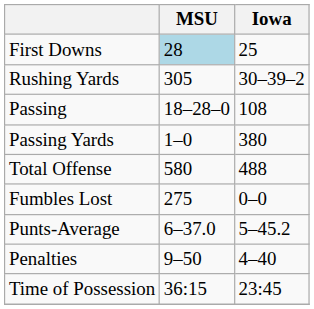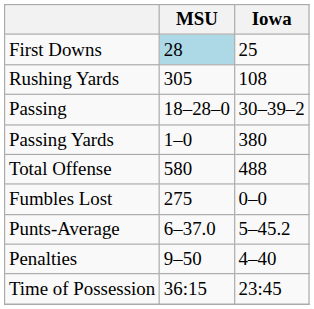(272, 79) 30–39–2 -> (253, 79) 108
(253, 109) 108 -> (272, 109) 30–39–2
